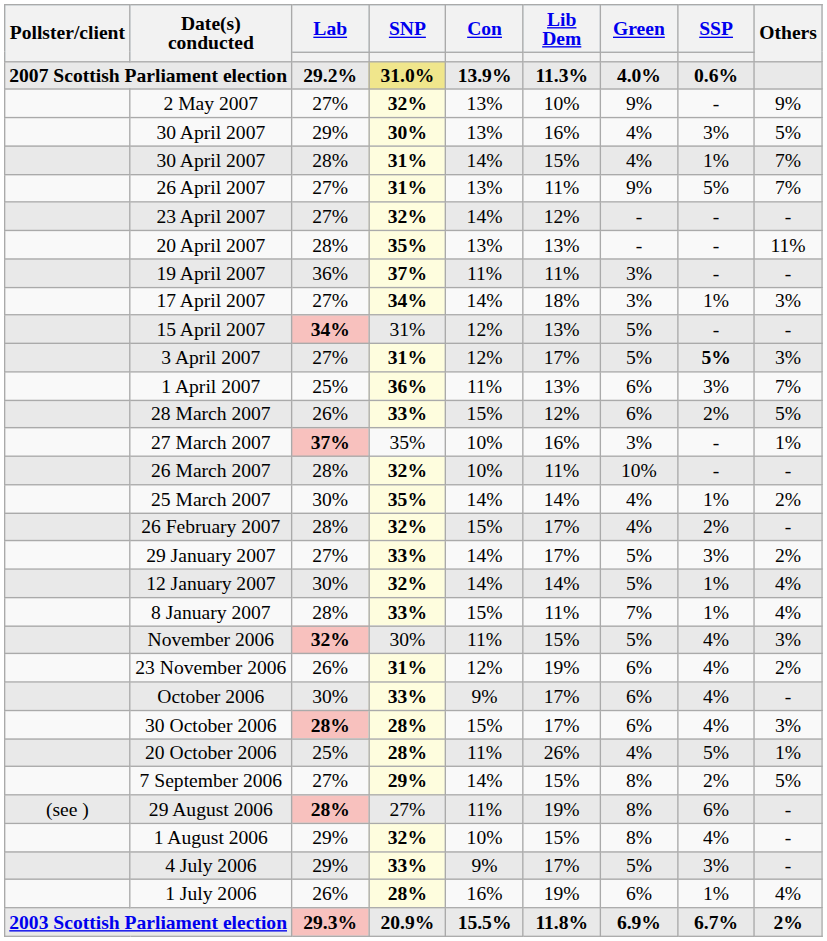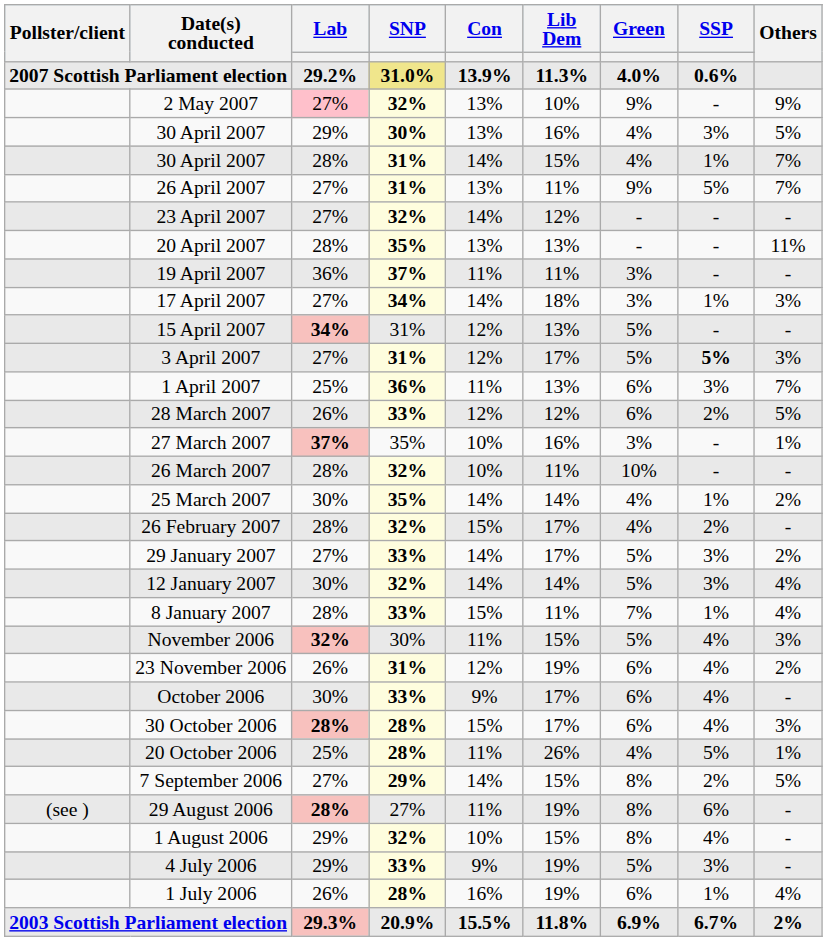(330, 104) no background -> (330, 104) pink background
(485, 414) 15% -> (485, 414) 12%
(716, 584) 1% -> (716, 584) 3%
(562, 866) 17% -> (562, 866) 19%
